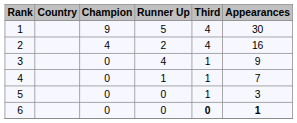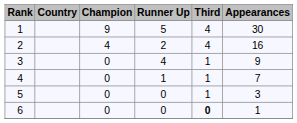(258, 110) bold -> (258, 110) normal
